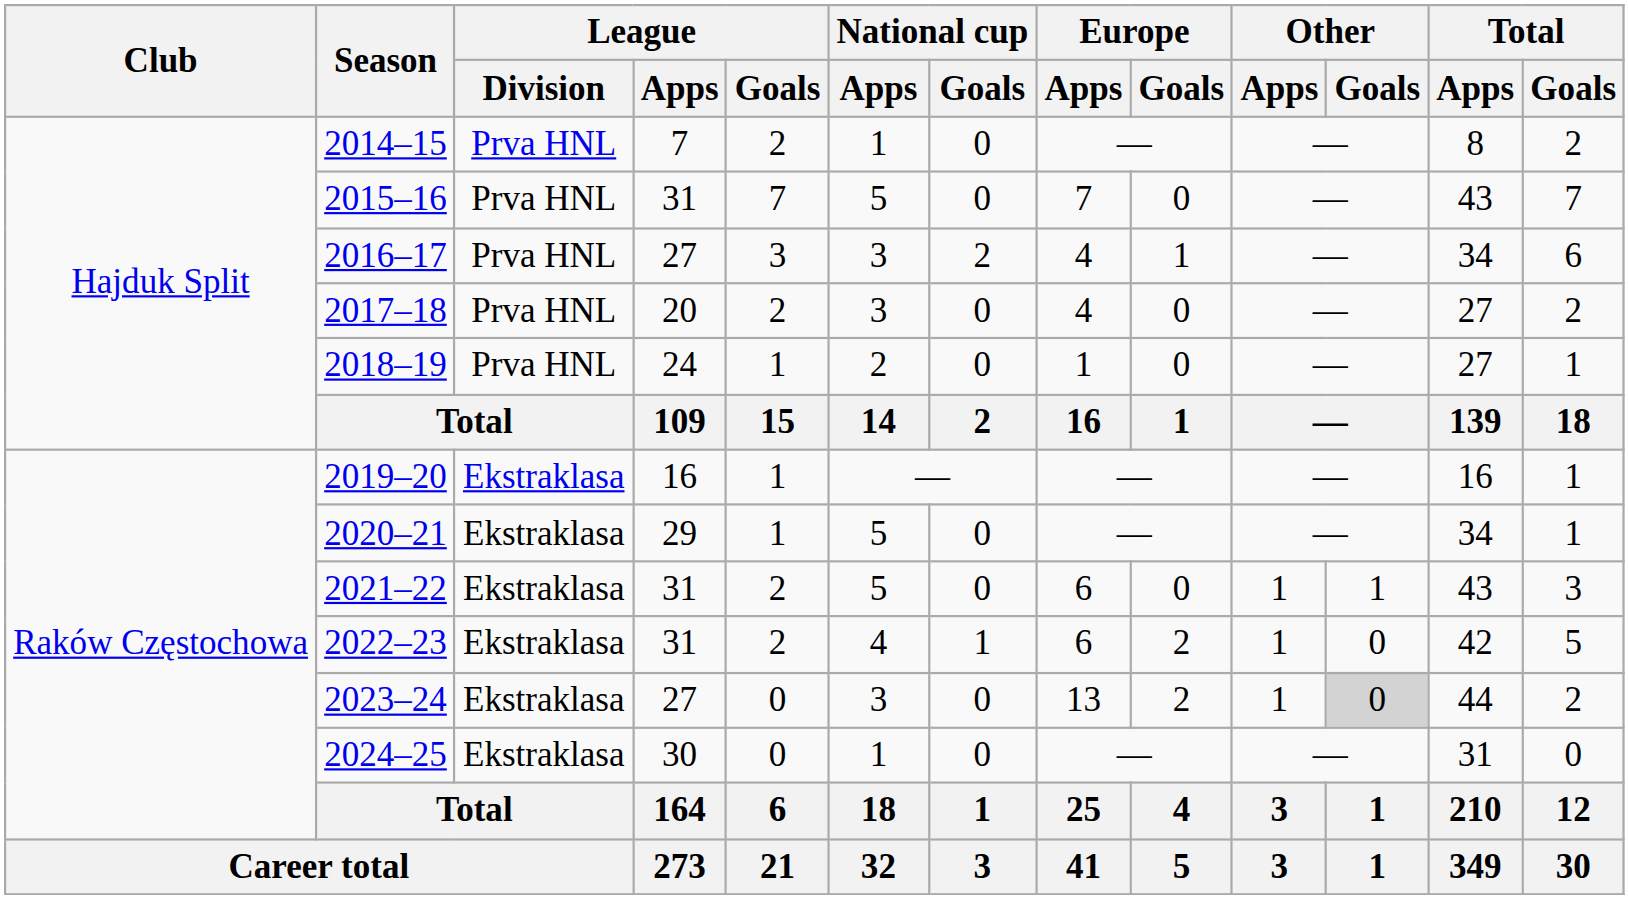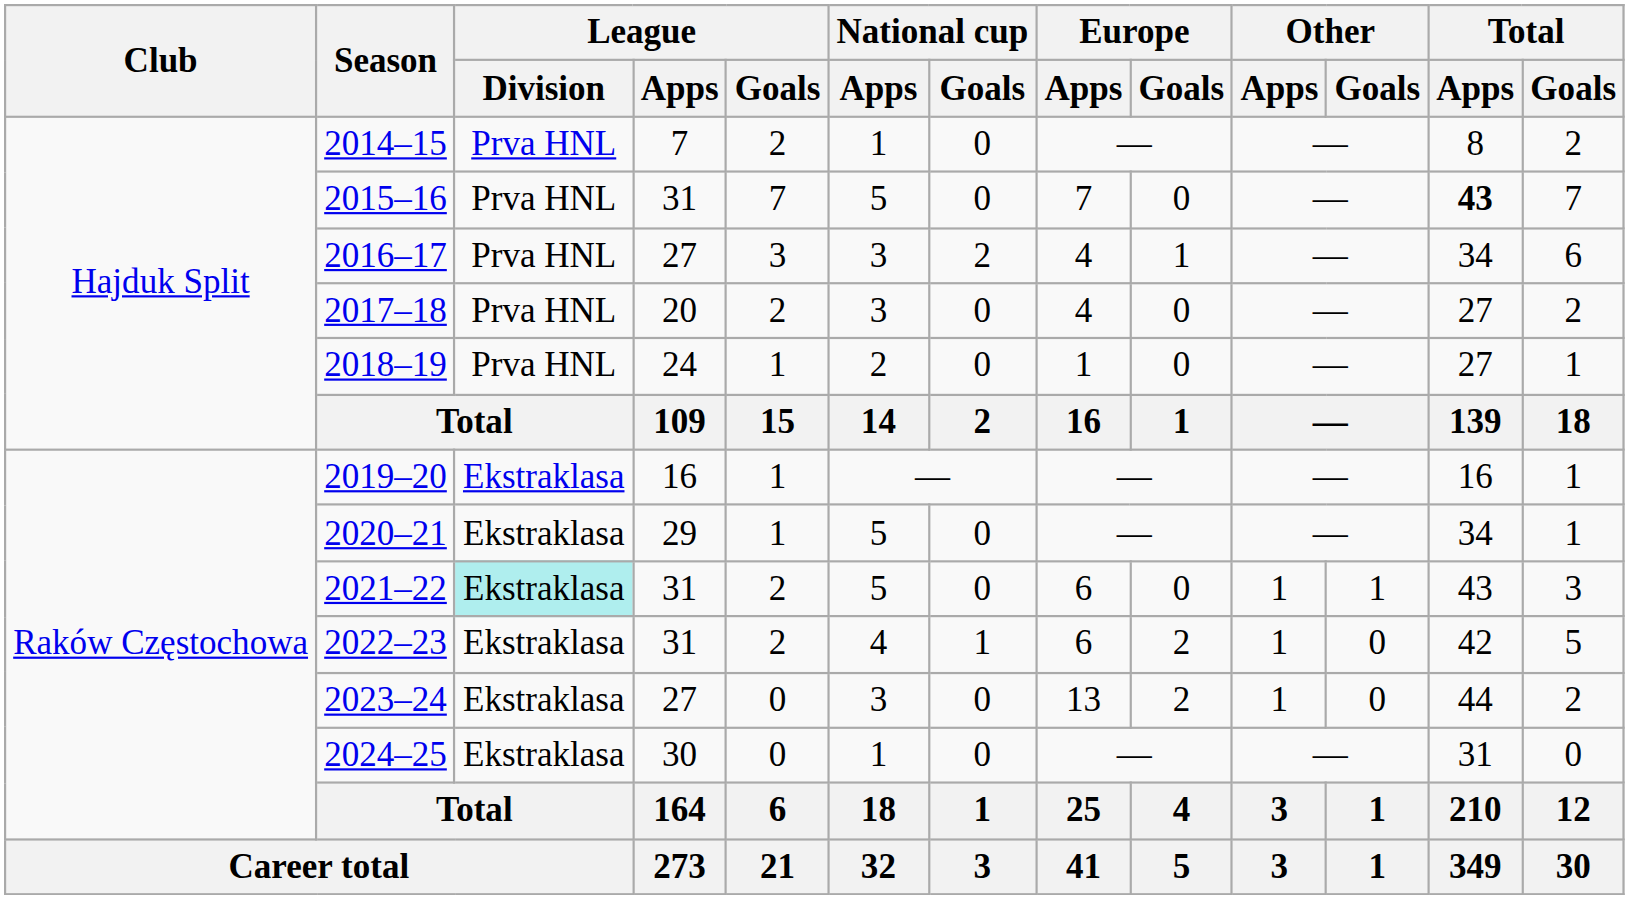(1475, 198) normal -> (1475, 198) bold
(544, 587) no background -> (544, 587) paleturquoise background
(1377, 699) lightgrey background -> (1377, 699) no background
